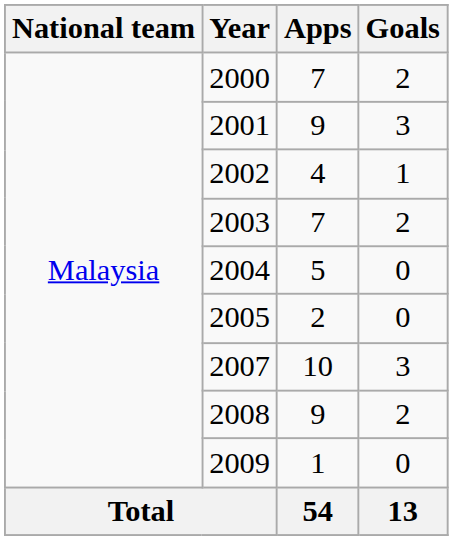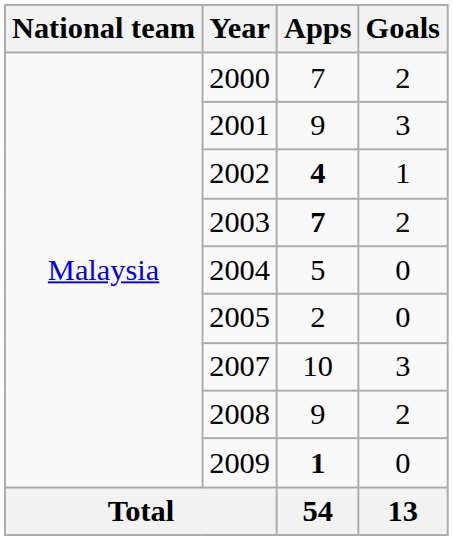(318, 173) normal -> (318, 173) bold
(318, 221) normal -> (318, 221) bold
(318, 462) normal -> (318, 462) bold
